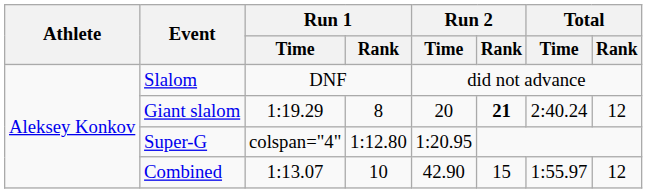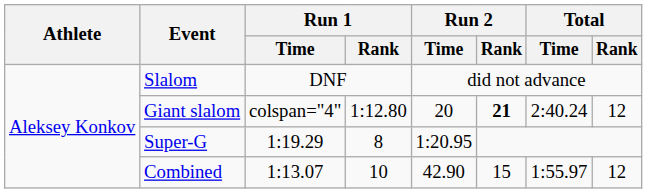(295, 111) 1:19.29 -> (295, 111) colspan="4"
(378, 111) 8 -> (378, 111) 1:12.80
(295, 142) colspan="4" -> (295, 142) 1:19.29
(378, 142) 1:12.80 -> (378, 142) 8
